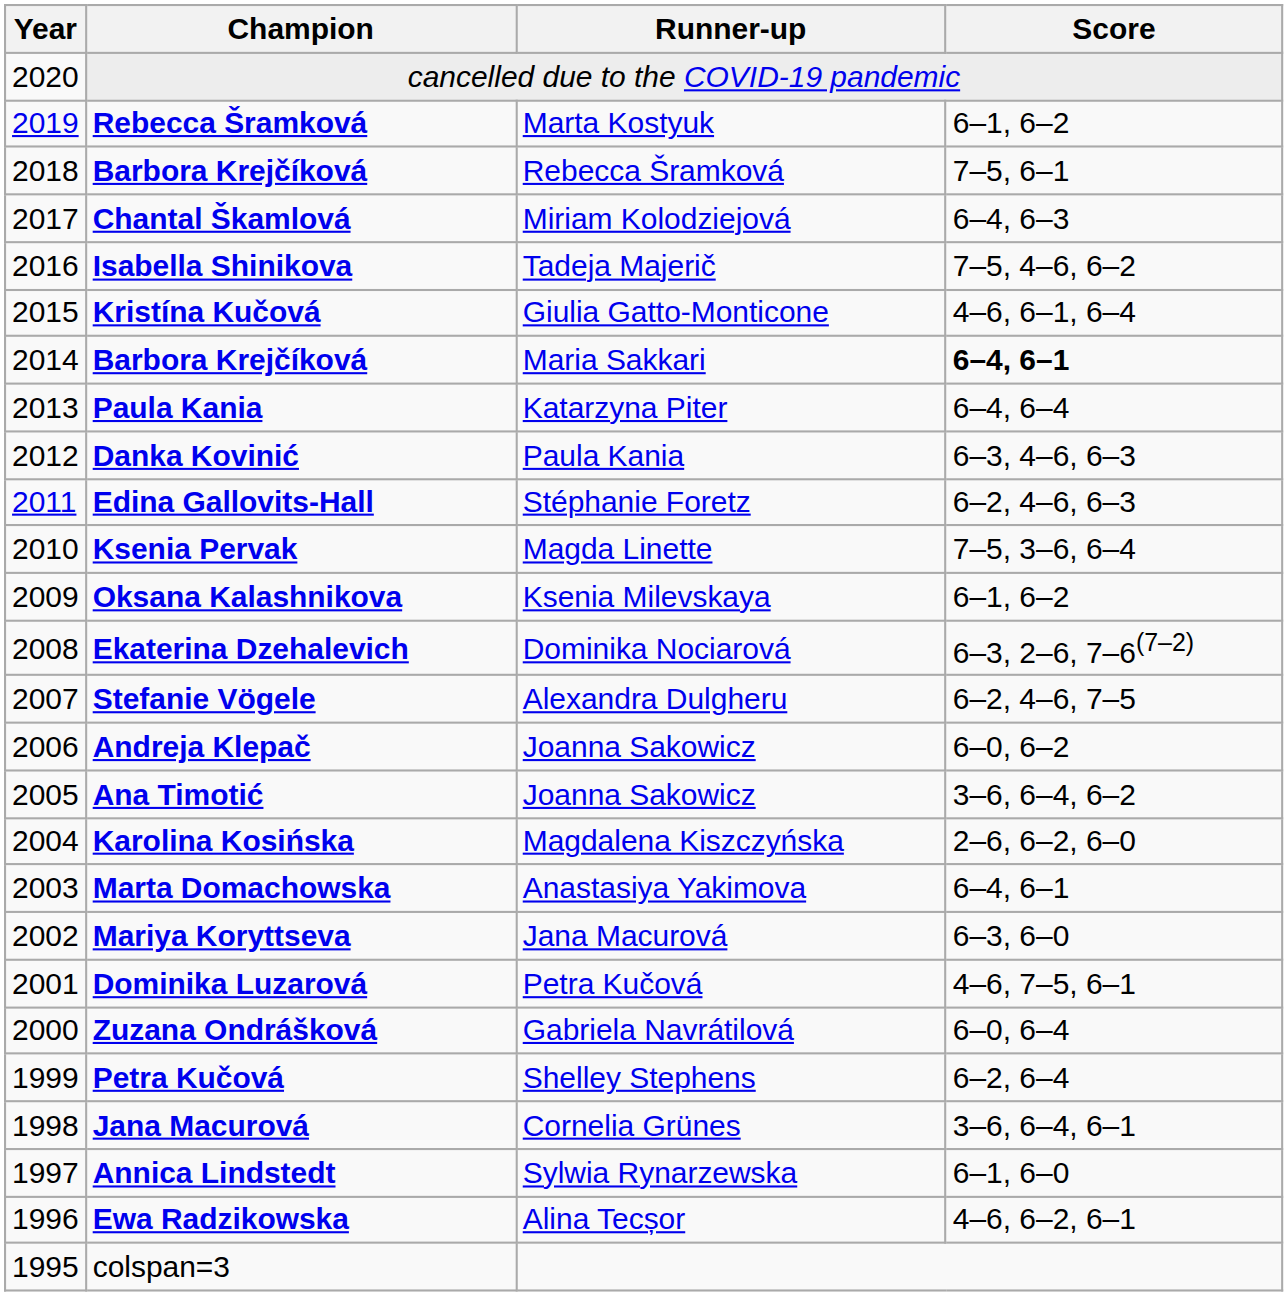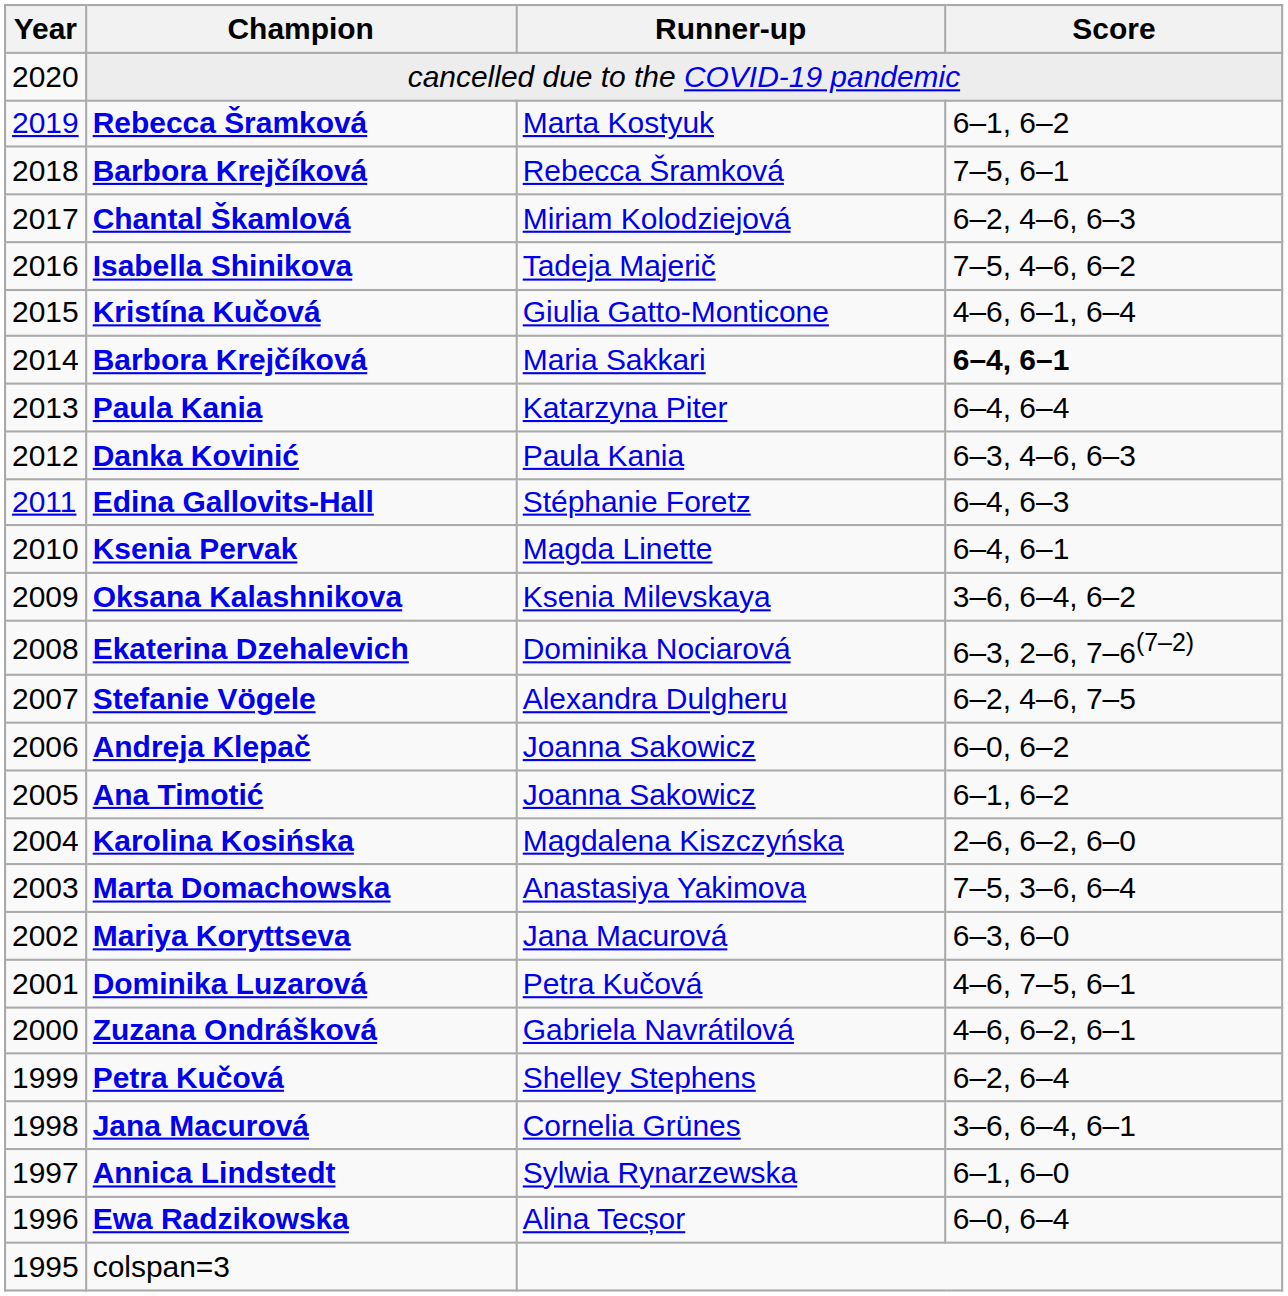(1011, 218) 6–4, 6–3 -> (1044, 218) 6–2, 4–6, 6–3
(1044, 502) 6–2, 4–6, 6–3 -> (1011, 502) 6–4, 6–3
(1044, 550) 7–5, 3–6, 6–4 -> (1011, 550) 6–4, 6–1
(1011, 597) 6–1, 6–2 -> (1044, 597) 3–6, 6–4, 6–2
(1044, 794) 3–6, 6–4, 6–2 -> (1011, 794) 6–1, 6–2
(1011, 889) 6–4, 6–1 -> (1044, 889) 7–5, 3–6, 6–4
(1011, 1031) 6–0, 6–4 -> (1044, 1031) 4–6, 6–2, 6–1
(1044, 1220) 4–6, 6–2, 6–1 -> (1011, 1220) 6–0, 6–4
